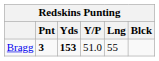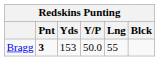(68, 47) bold -> (68, 47) normal
(92, 47) 51.0 -> (92, 47) 50.0
